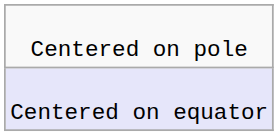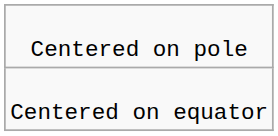(139, 112) lavender background -> (139, 112) no background
